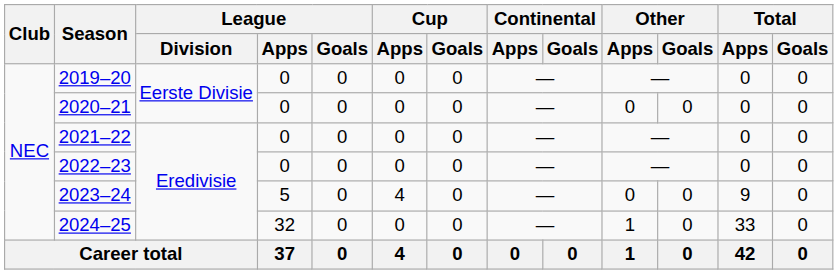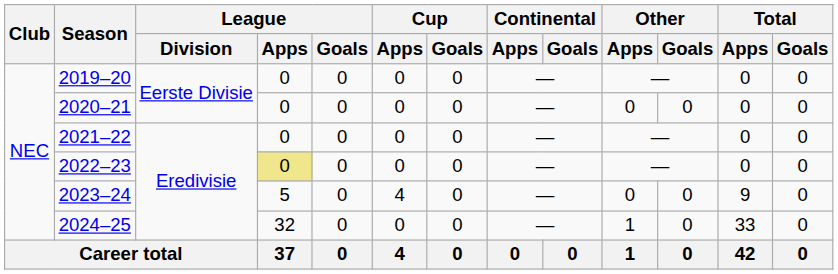(285, 166) no background -> (285, 166) khaki background
